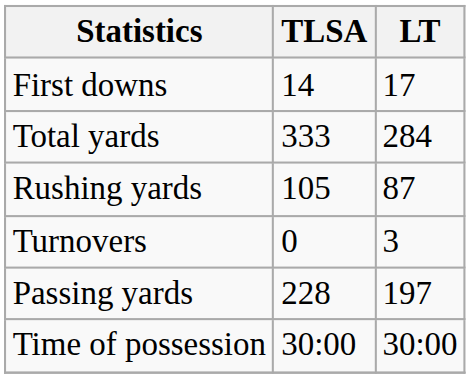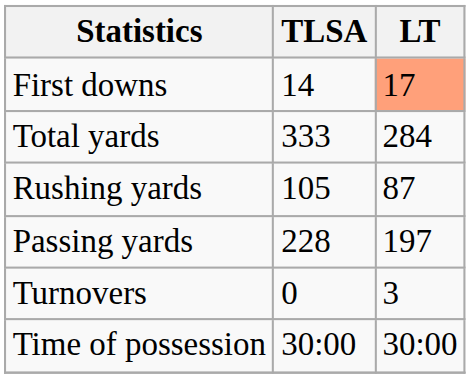(399, 83) no background -> (399, 83) lightsalmon background
rows swapped: (103, 292) <-> (80, 240)
